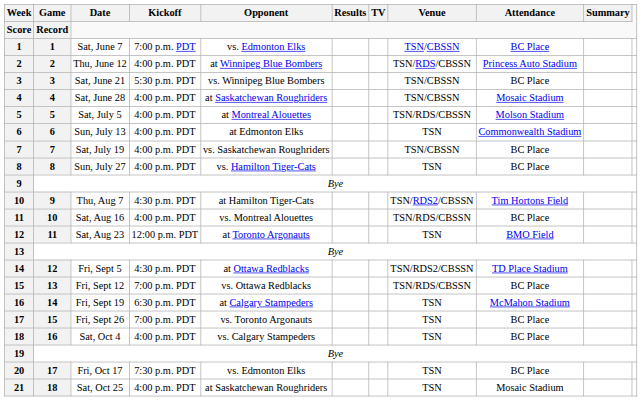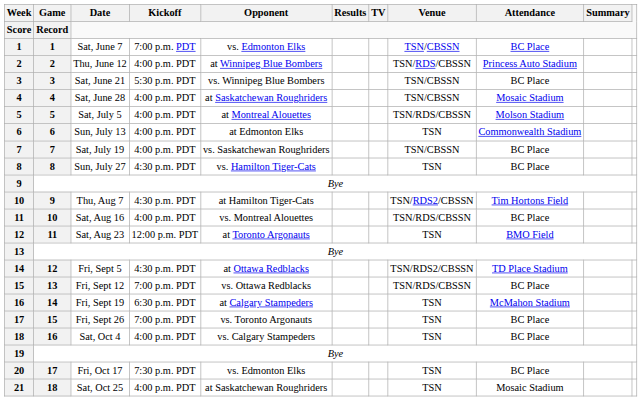(165, 166) 4:00 p.m. PDT -> (165, 166) 4:30 p.m. PDT
